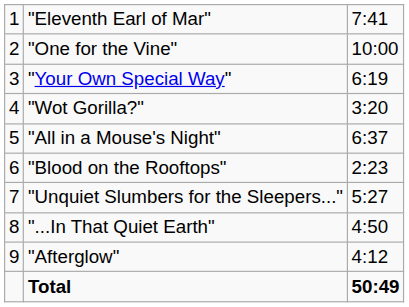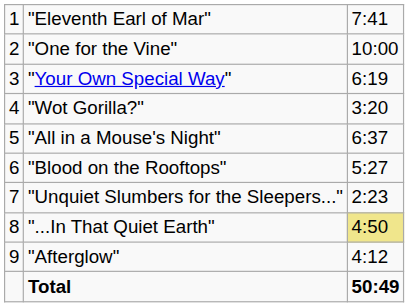(370, 167) 2:23 -> (370, 167) 5:27
(370, 197) 5:27 -> (370, 197) 2:23
(370, 227) no background -> (370, 227) khaki background
